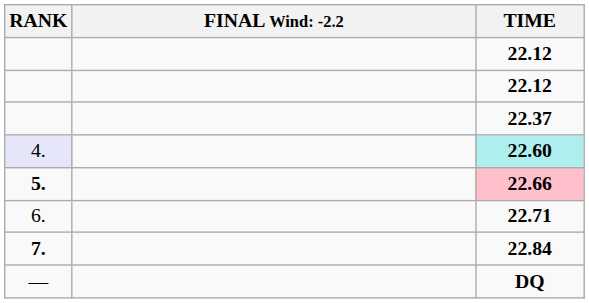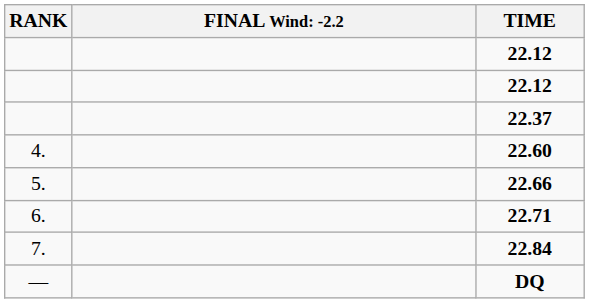(38, 151) lavender background -> (38, 151) no background
(530, 151) paleturquoise background -> (530, 151) no background
(38, 183) bold -> (38, 183) normal
(530, 183) pink background -> (530, 183) no background
(38, 248) bold -> (38, 248) normal
